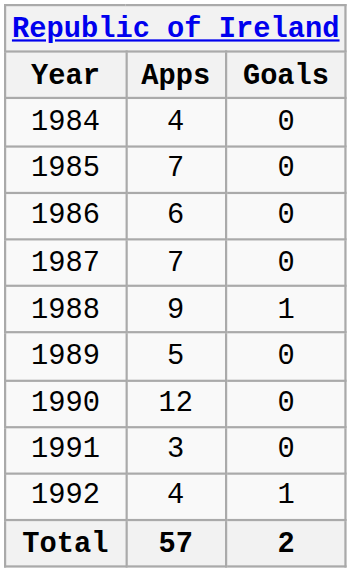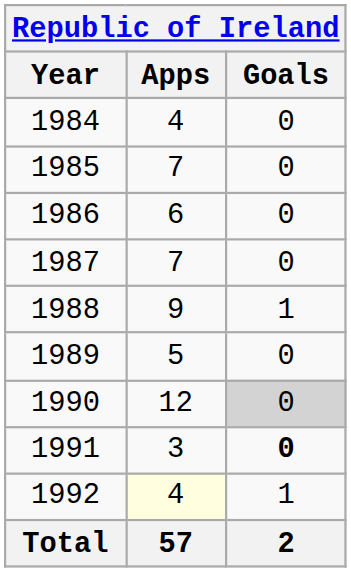(286, 403) no background -> (286, 403) lightgrey background
(286, 450) normal -> (286, 450) bold
(176, 497) no background -> (176, 497) lightyellow background
